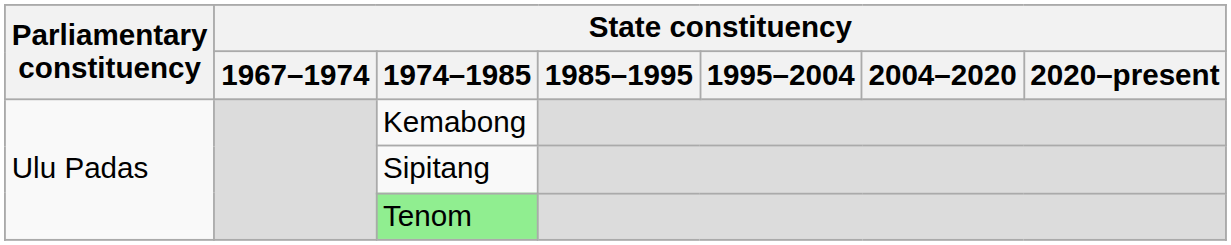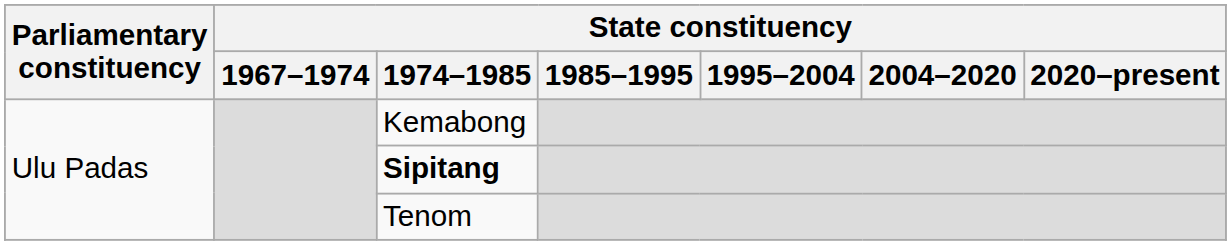(437, 168) normal -> (441, 168) bold
(427, 215) lightgreen background -> (427, 215) no background
